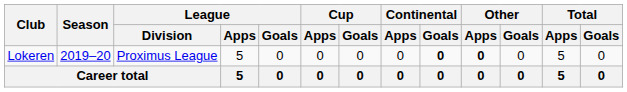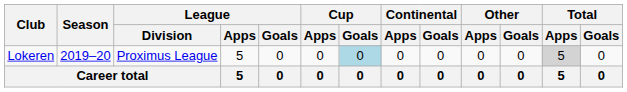(360, 55) no background -> (360, 55) lightblue background
(441, 55) bold -> (441, 55) normal
(481, 55) bold -> (481, 55) normal
(561, 55) no background -> (561, 55) lightgrey background
